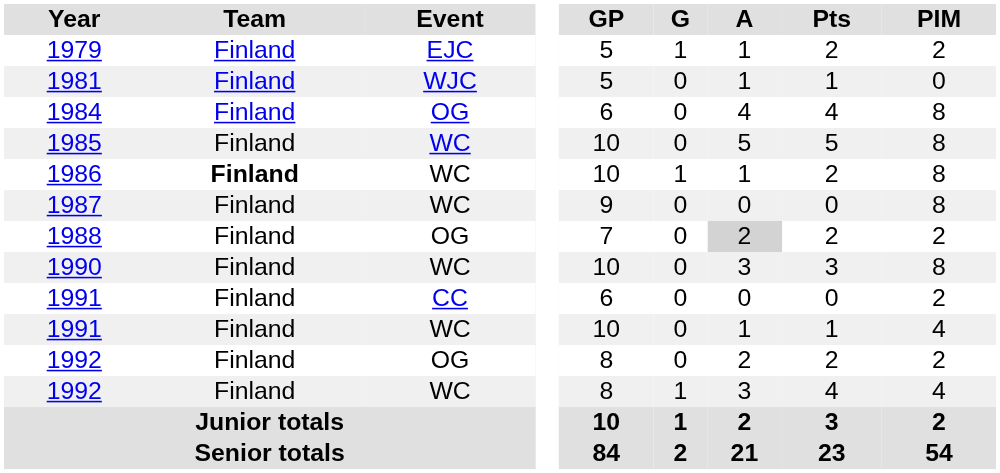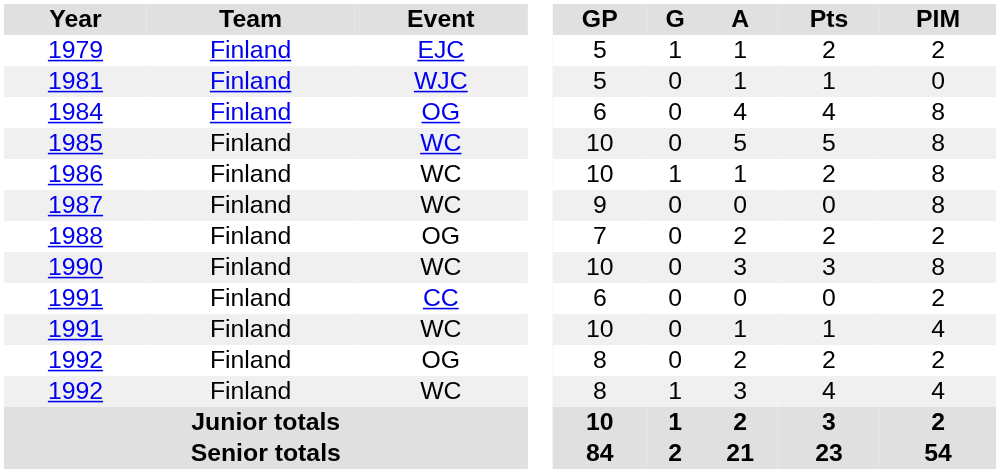(255, 174) bold -> (251, 174) normal
(744, 236) lightgrey background -> (740, 236) no background
